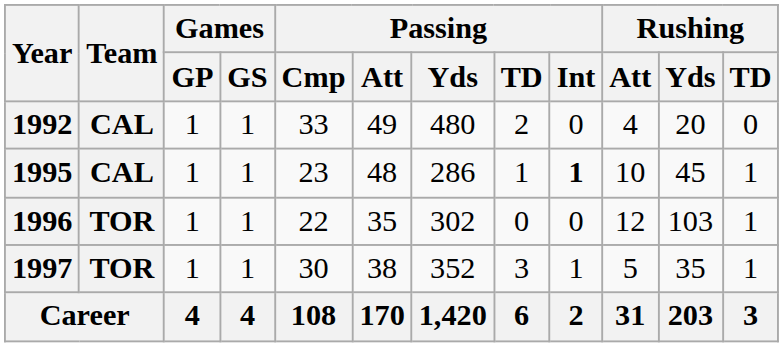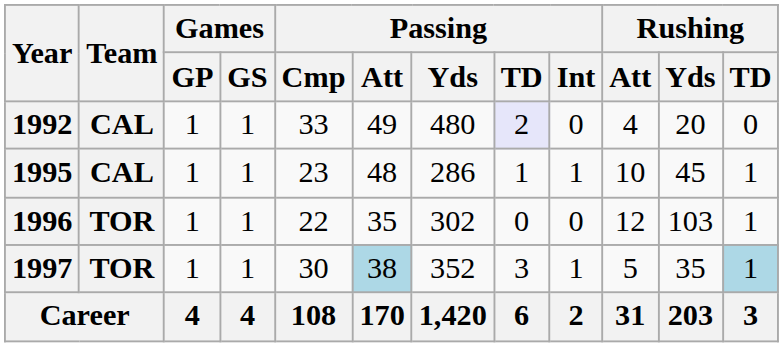(522, 124) no background -> (522, 124) lavender background
(576, 172) bold -> (576, 172) normal
(382, 268) no background -> (382, 268) lightblue background
(751, 268) no background -> (751, 268) lightblue background
